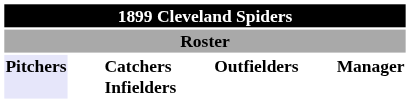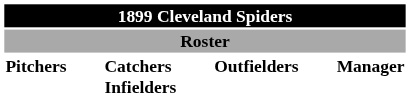(36, 66) lavender background -> (36, 66) no background
